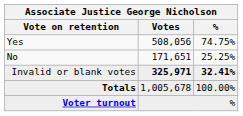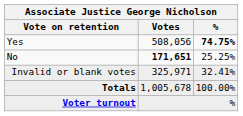(218, 43) normal -> (218, 43) bold
(171, 58) normal -> (171, 58) bold
(171, 73) bold -> (171, 73) normal
(218, 73) bold -> (218, 73) normal
